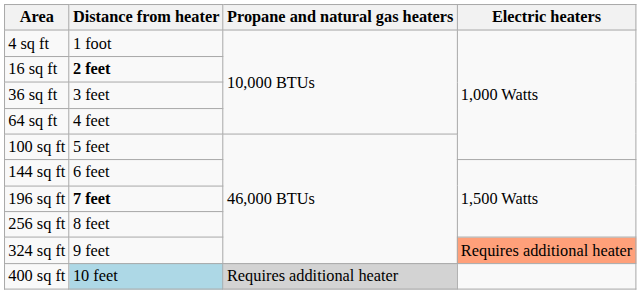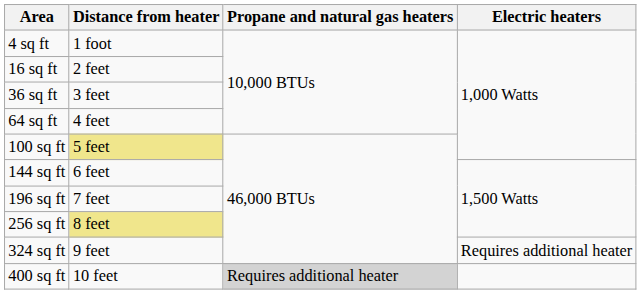(92, 69) bold -> (91, 69) normal
(91, 146) no background -> (91, 146) khaki background
(92, 198) bold -> (91, 198) normal
(91, 224) no background -> (91, 224) khaki background
(547, 250) lightsalmon background -> (547, 250) no background
(95, 276) lightblue background -> (95, 276) no background
